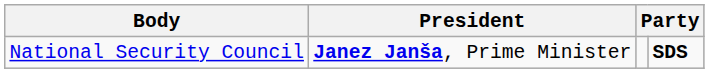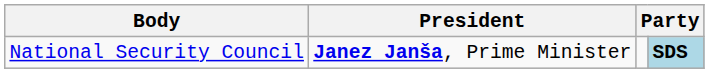(670, 53) no background -> (670, 53) lightblue background
